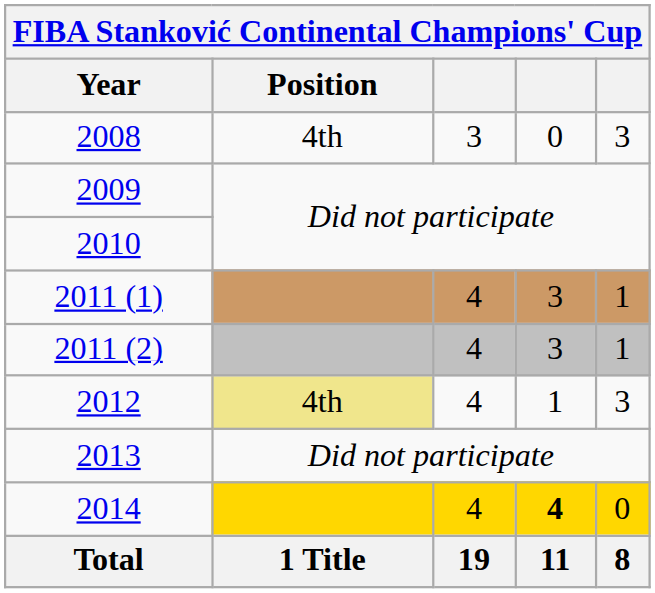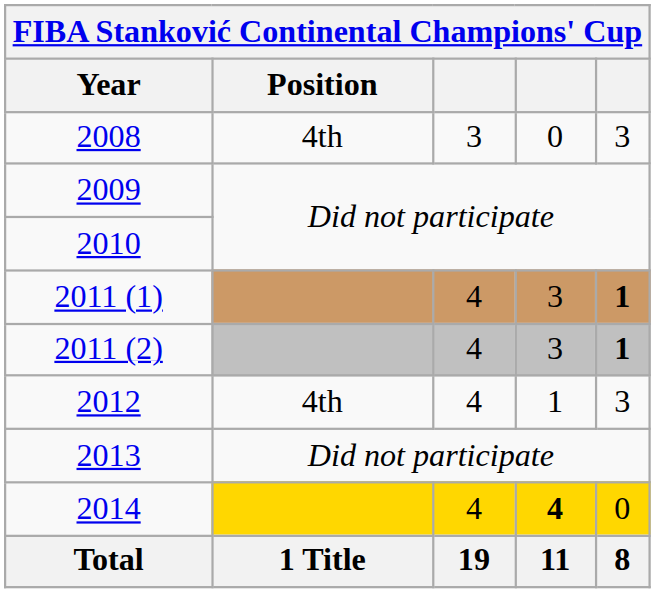(622, 296) normal -> (622, 296) bold
(622, 349) normal -> (622, 349) bold
(322, 402) khaki background -> (322, 402) no background
